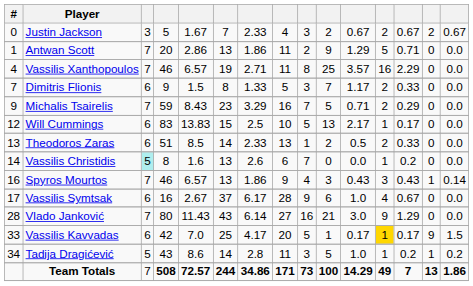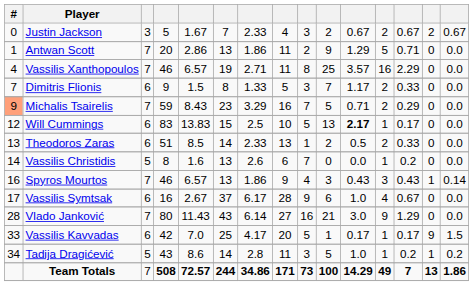(14, 106) no background -> (14, 106) lightsalmon background
(358, 125) normal -> (358, 125) bold
(147, 161) paleturquoise background -> (147, 161) no background
(385, 235) gold background -> (385, 235) no background
